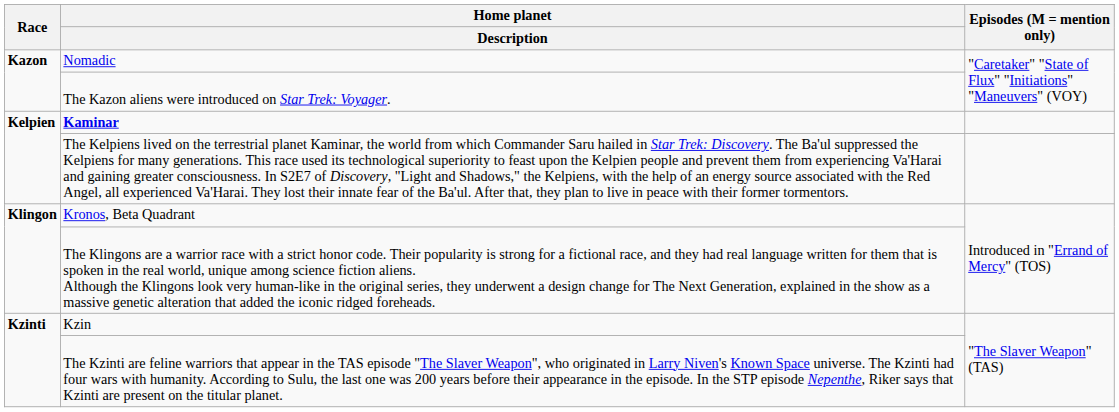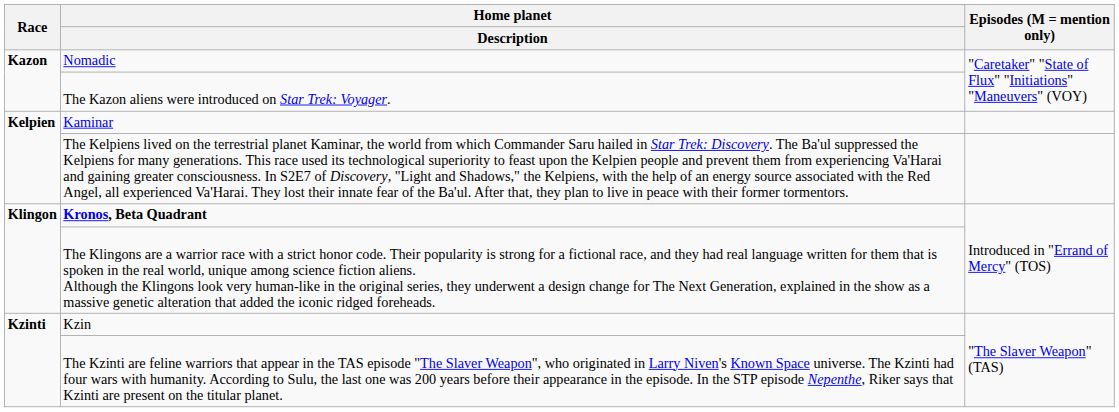(91, 122) bold -> (88, 122) normal
(129, 215) normal -> (135, 215) bold
